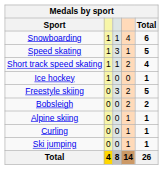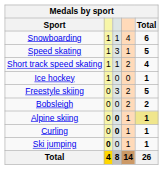(117, 118) normal -> (117, 118) bold
(147, 118) no background -> (147, 118) khaki background
(117, 131) normal -> (117, 131) bold
(108, 144) normal -> (108, 144) bold
